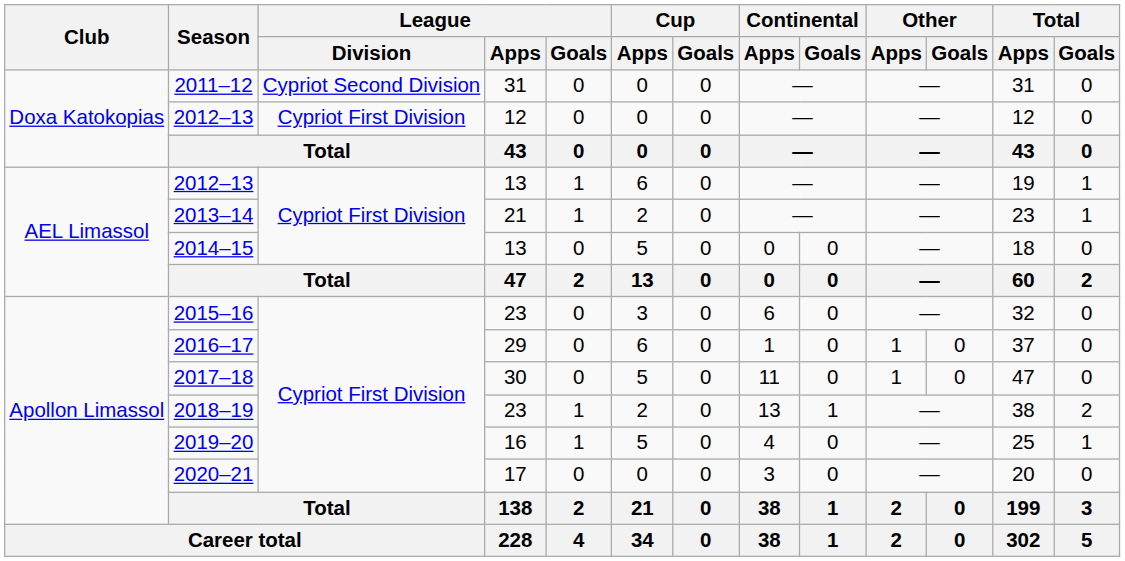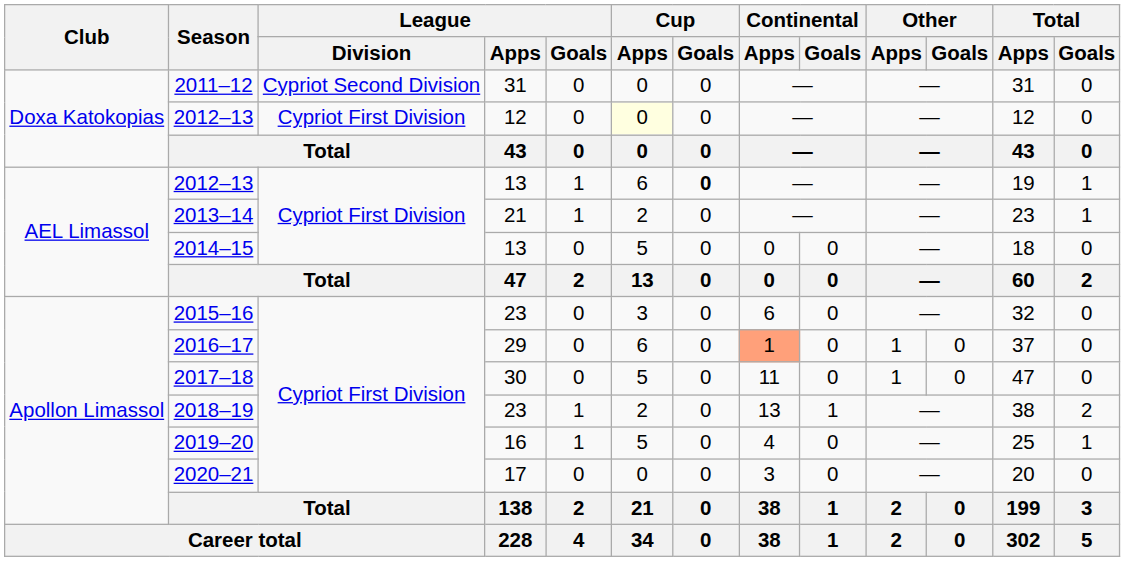(642, 118) no background -> (642, 118) lightyellow background
(706, 183) normal -> (706, 183) bold
(769, 345) no background -> (769, 345) lightsalmon background
